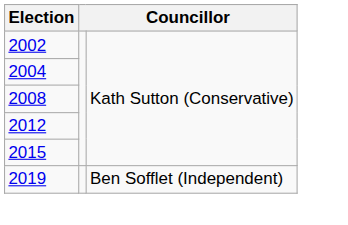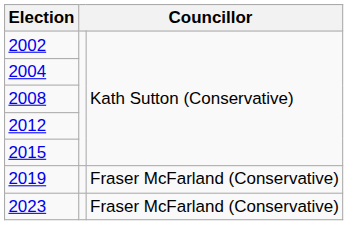(187, 179) Ben Sofflet (Independent) -> (214, 179) Fraser McFarland (Conservative)
+ row: (27, 206)
